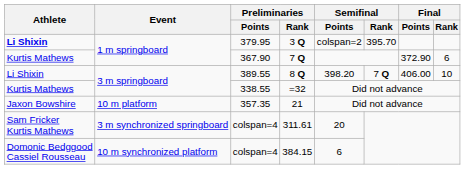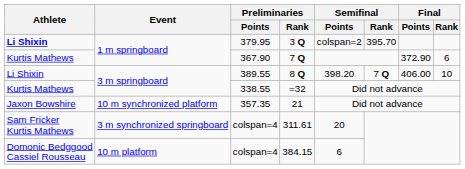(127, 104) 10 m platform -> (157, 104) 10 m synchronized platform
(157, 152) 10 m synchronized platform -> (127, 152) 10 m platform
